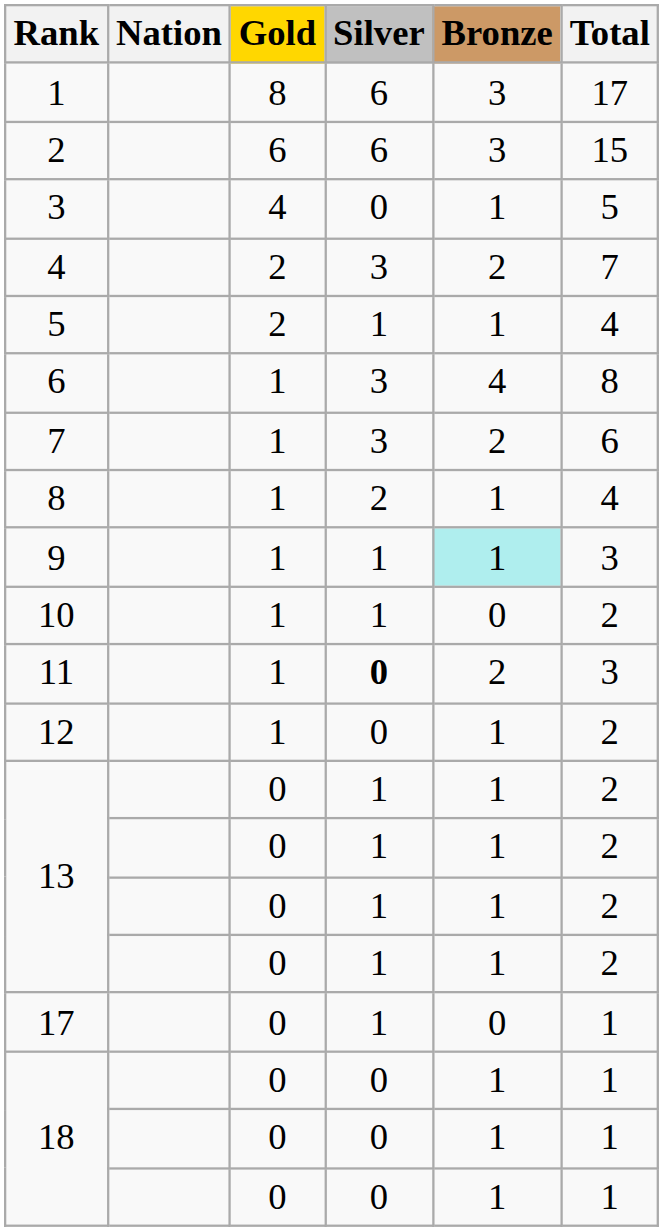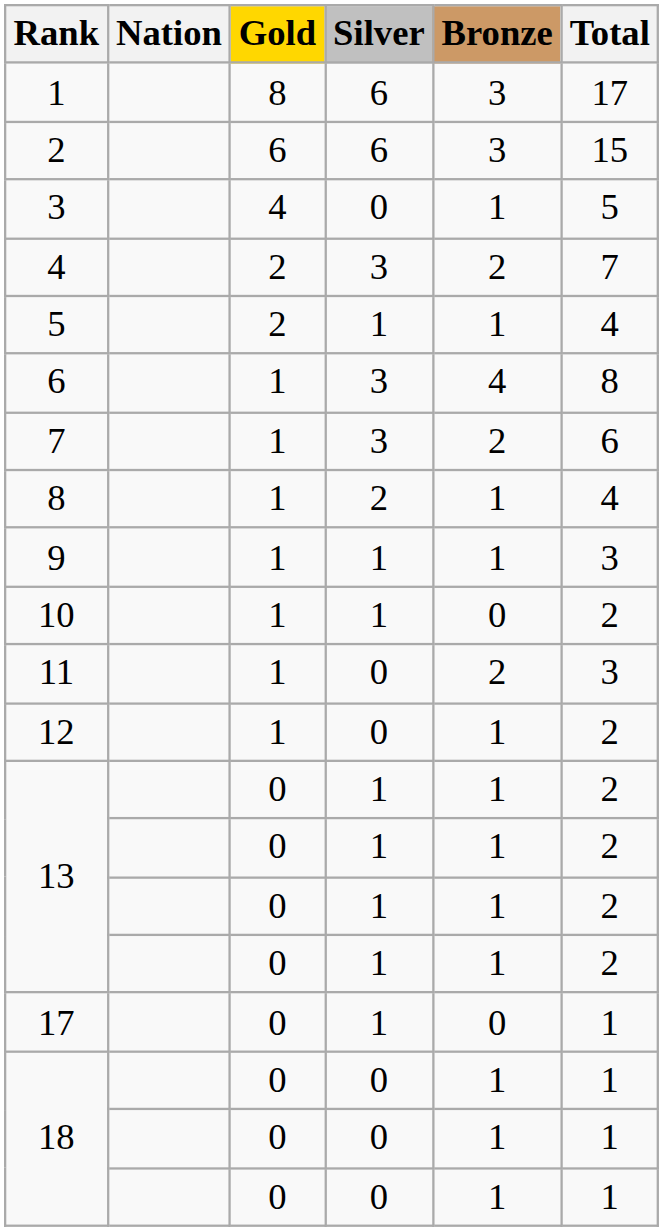(497, 556) paleturquoise background -> (497, 556) no background
(379, 672) bold -> (379, 672) normal
